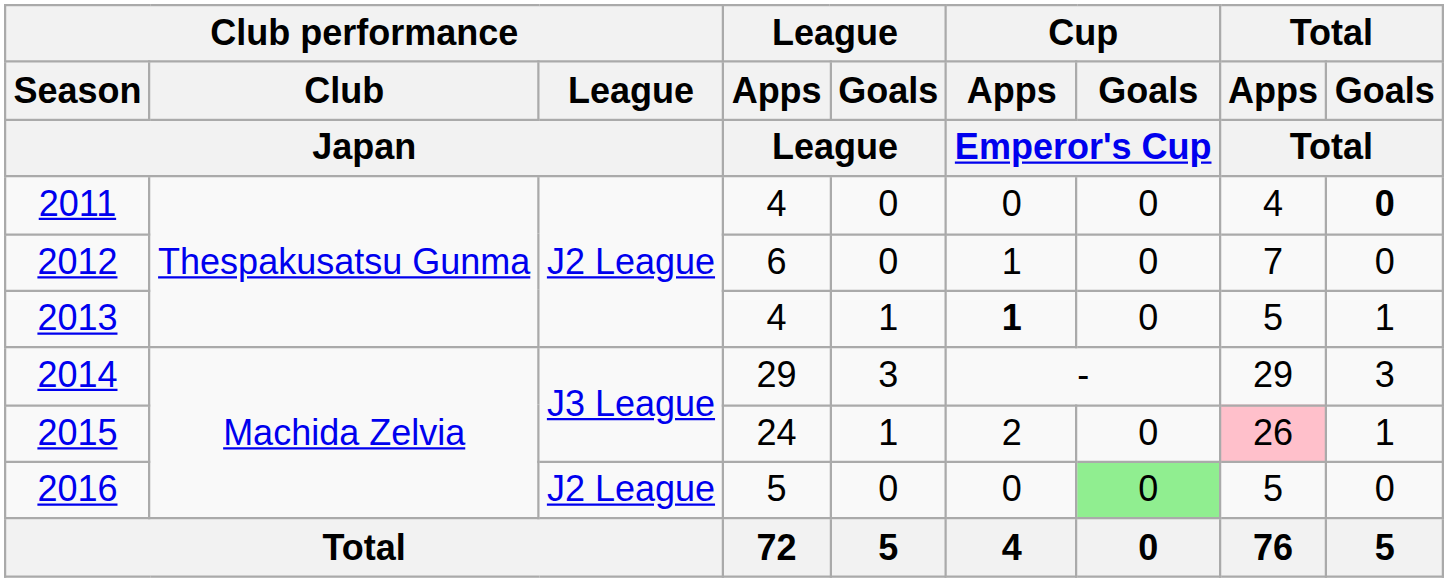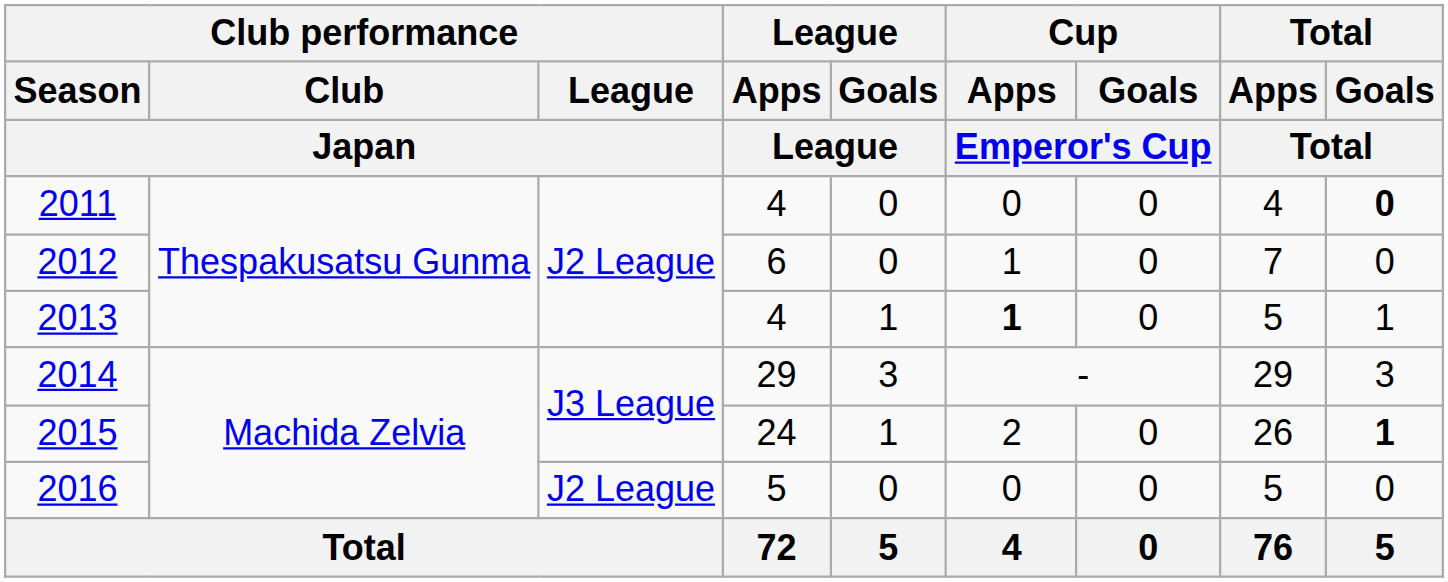(1273, 432) pink background -> (1273, 432) no background
(1385, 432) normal -> (1385, 432) bold
(1148, 489) lightgreen background -> (1148, 489) no background
